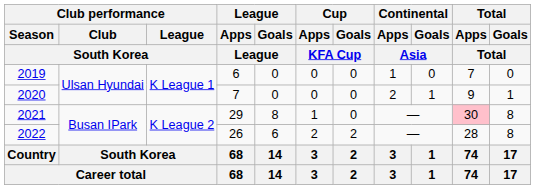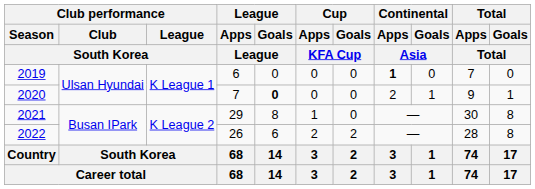(393, 74) normal -> (393, 74) bold
(275, 94) normal -> (275, 94) bold
(471, 114) pink background -> (471, 114) no background
